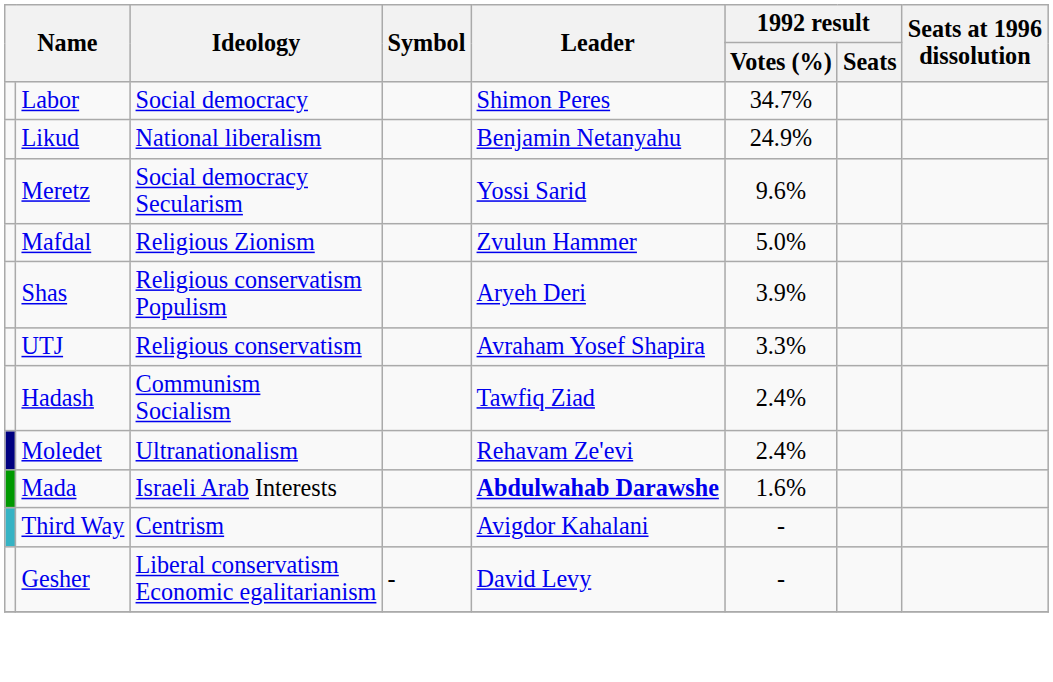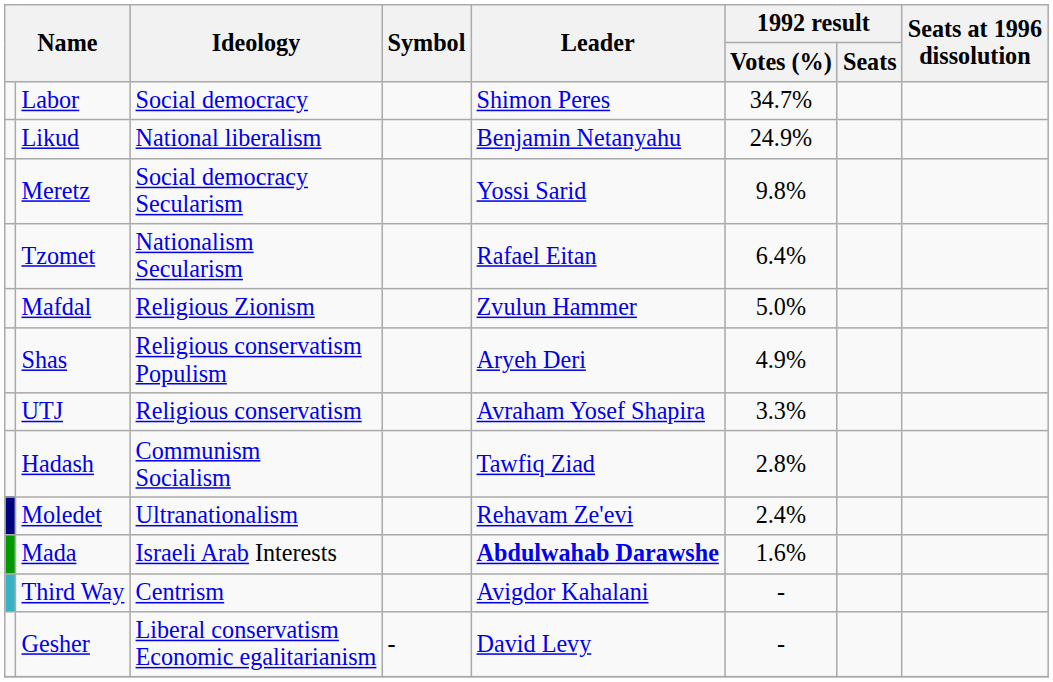(781, 190) 9.6% -> (781, 190) 9.8%
+ row: (58, 256)
(781, 294) 3.9% -> (781, 359) 4.9%
(781, 398) 2.4% -> (781, 463) 2.8%
